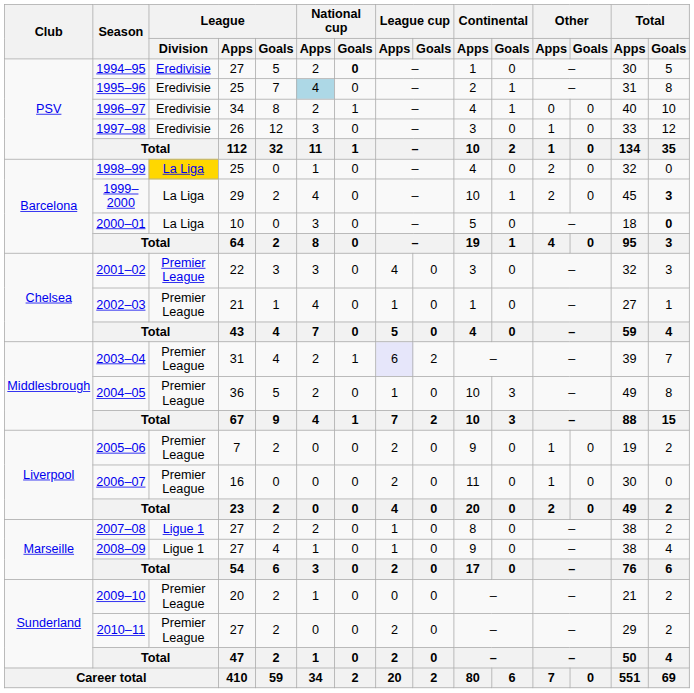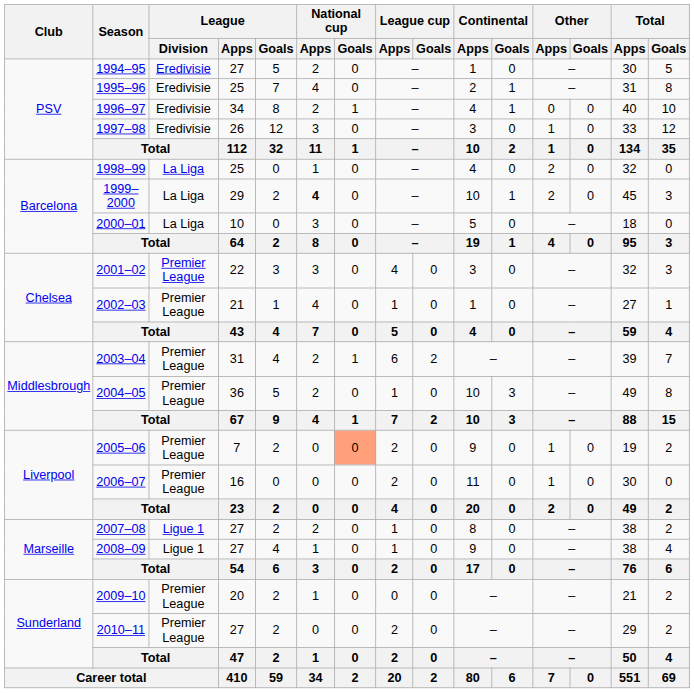(355, 68) bold -> (355, 68) normal
(315, 88) lightblue background -> (315, 88) no background
(183, 169) gold background -> (183, 169) no background
(315, 196) normal -> (315, 196) bold
(669, 196) bold -> (669, 196) normal
(669, 223) bold -> (669, 223) normal
(394, 359) lavender background -> (394, 359) no background
(355, 447) no background -> (355, 447) lightsalmon background
